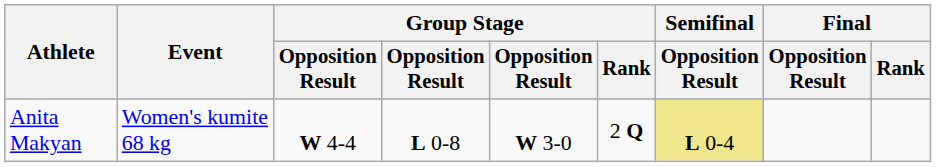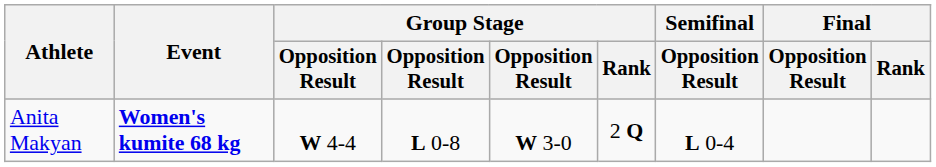(195, 130) normal -> (180, 130) bold
(710, 143) khaki background -> (710, 143) no background
